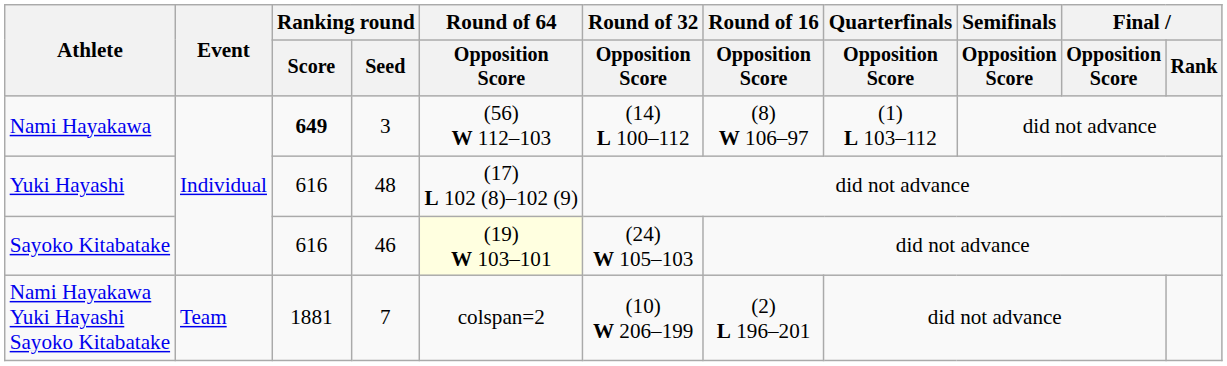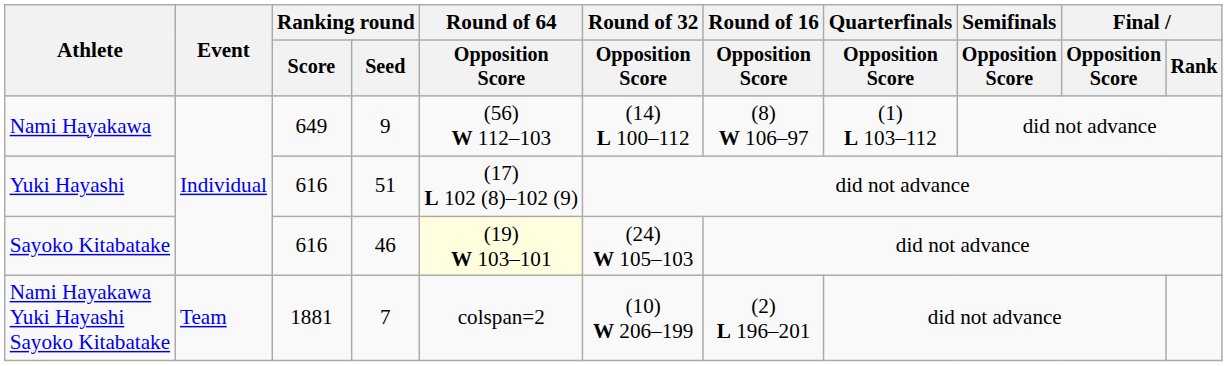(311, 126) bold -> (311, 126) normal
(385, 126) 3 -> (385, 126) 9
(385, 186) 48 -> (385, 186) 51
